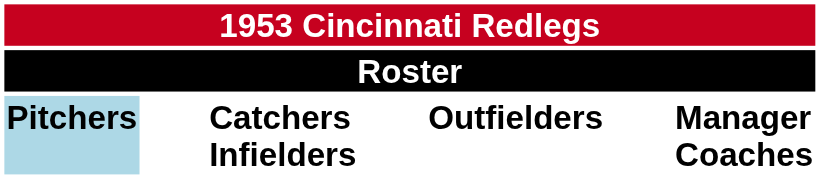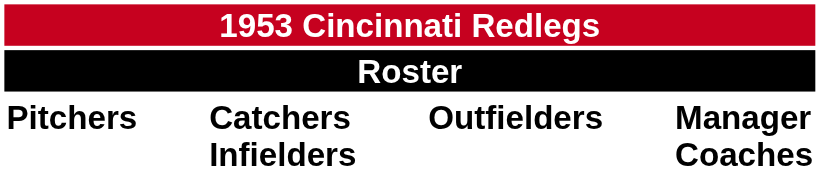(72, 117) lightblue background -> (72, 117) no background
